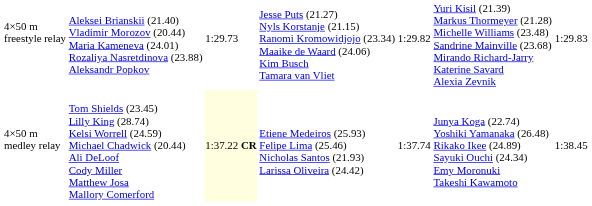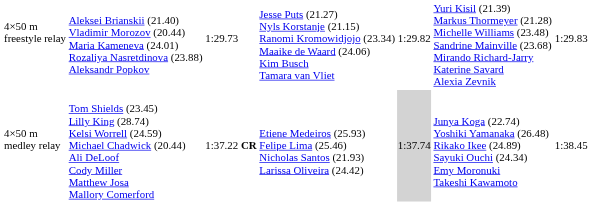(231, 145) lightyellow background -> (231, 145) no background
(414, 145) no background -> (414, 145) lightgrey background
